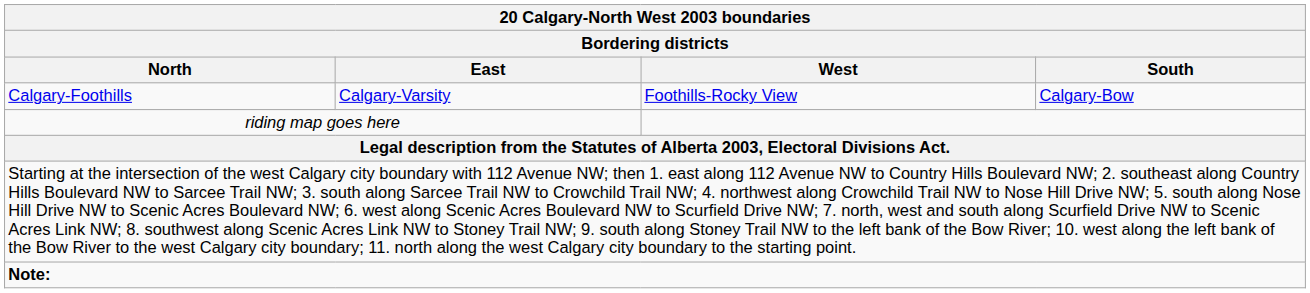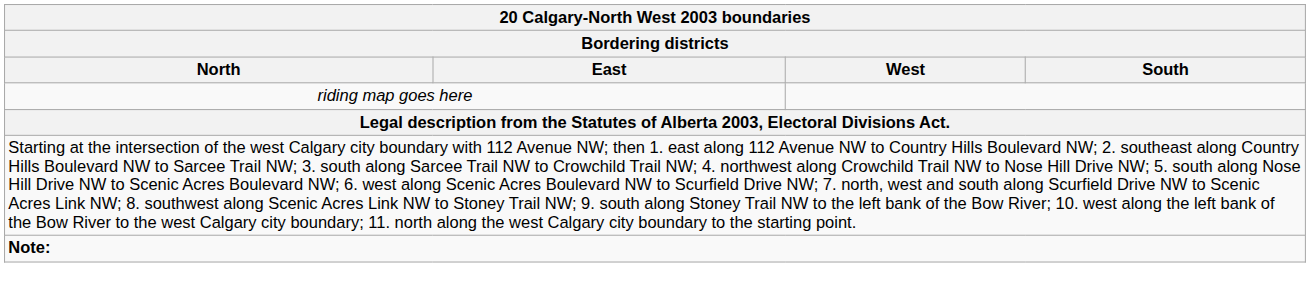- row: (70, 95)
